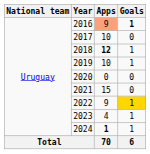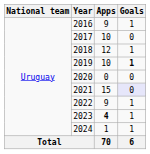(106, 24) lightsalmon background -> (106, 24) no background
(132, 24) bold -> (132, 24) normal
(106, 50) bold -> (106, 50) normal
(132, 63) normal -> (132, 63) bold
(132, 90) no background -> (132, 90) lavender background
(132, 103) gold background -> (132, 103) no background
(106, 116) normal -> (106, 116) bold
(106, 129) bold -> (106, 129) normal
